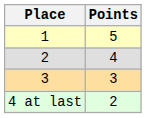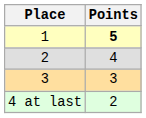(113, 37) normal -> (113, 37) bold
